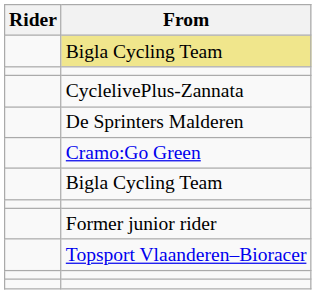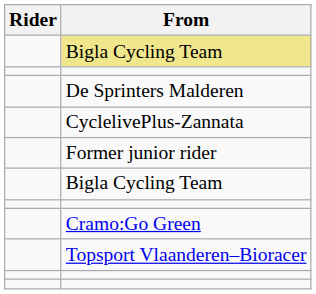(155, 90) CyclelivePlus-Zannata -> (155, 90) De Sprinters Malderen
(155, 121) De Sprinters Malderen -> (155, 121) CyclelivePlus-Zannata
(133, 152) Cramo:Go Green -> (141, 152) Former junior rider
(141, 223) Former junior rider -> (133, 223) Cramo:Go Green
